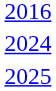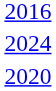(28, 76) 2025 -> (28, 76) 2020
